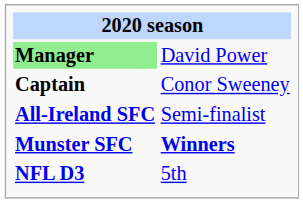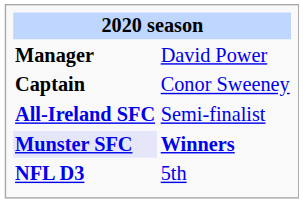(55, 55) lightgreen background -> (55, 55) no background
(74, 143) no background -> (74, 143) lavender background
